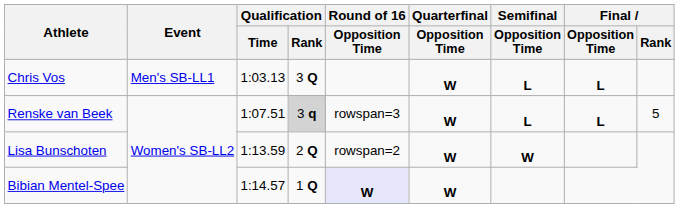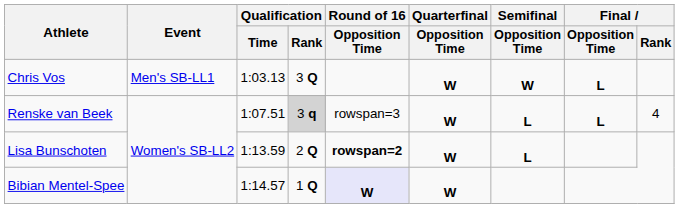(528, 85) L -> (528, 85) W
(656, 114) 5 -> (656, 114) 4
(367, 150) normal -> (367, 150) bold
(528, 157) W -> (528, 157) L
